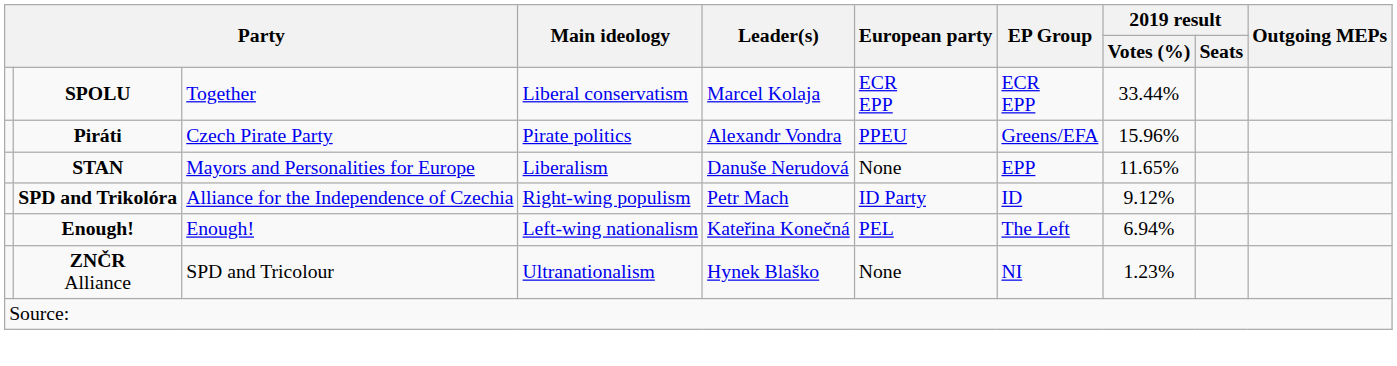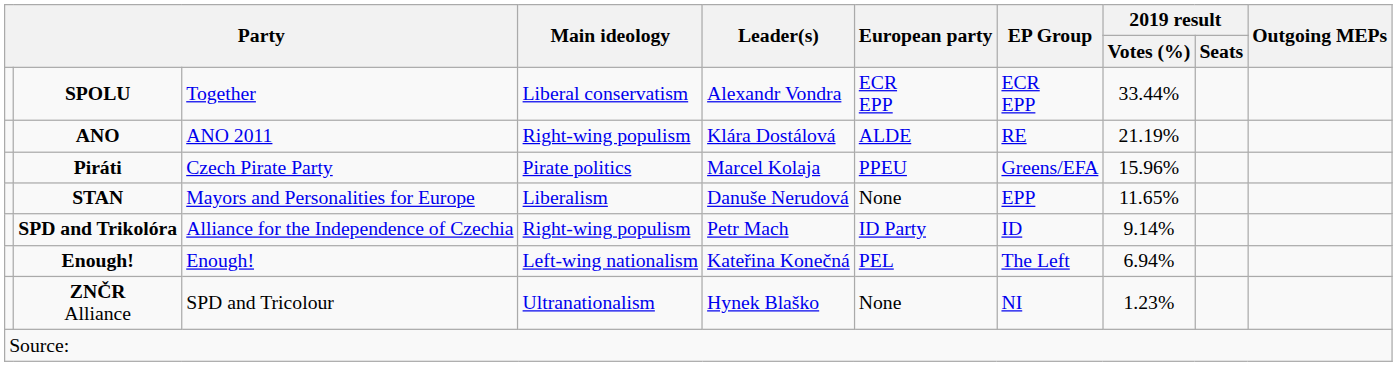(764, 93) Marcel Kolaja -> (774, 93) Alexandr Vondra
+ row: (98, 135)
(774, 135) Alexandr Vondra -> (764, 167) Marcel Kolaja
(1149, 198) 9.12% -> (1149, 229) 9.14%
